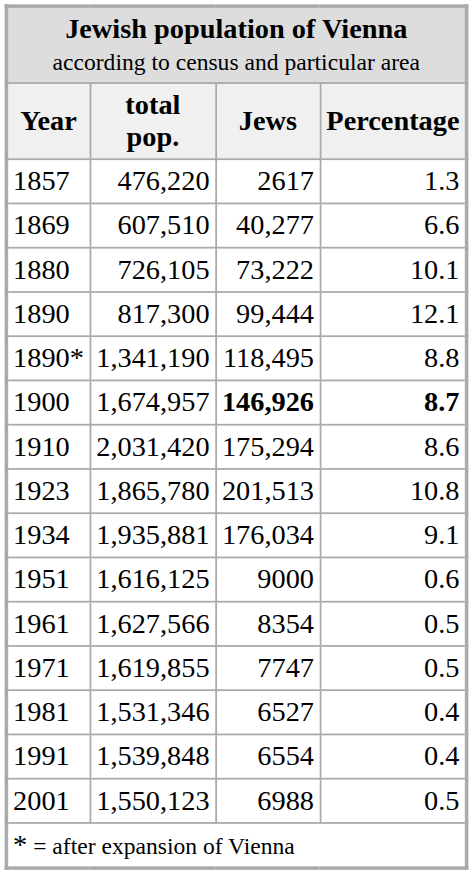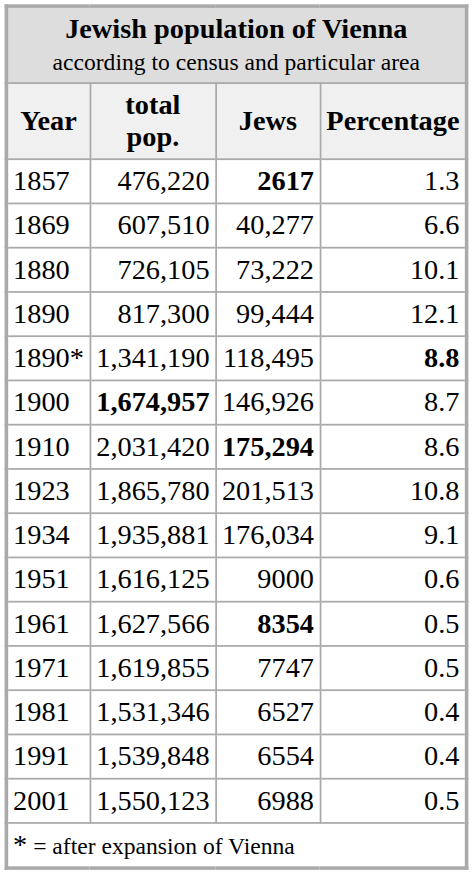(286, 180) normal -> (286, 180) bold
(442, 357) normal -> (442, 357) bold
(153, 402) normal -> (153, 402) bold
(268, 402) bold -> (268, 402) normal
(442, 402) bold -> (442, 402) normal
(268, 446) normal -> (268, 446) bold
(286, 623) normal -> (286, 623) bold
